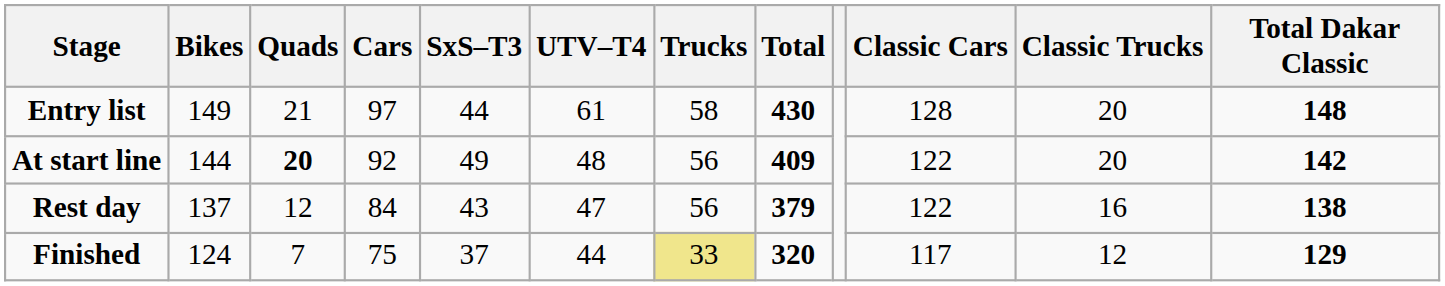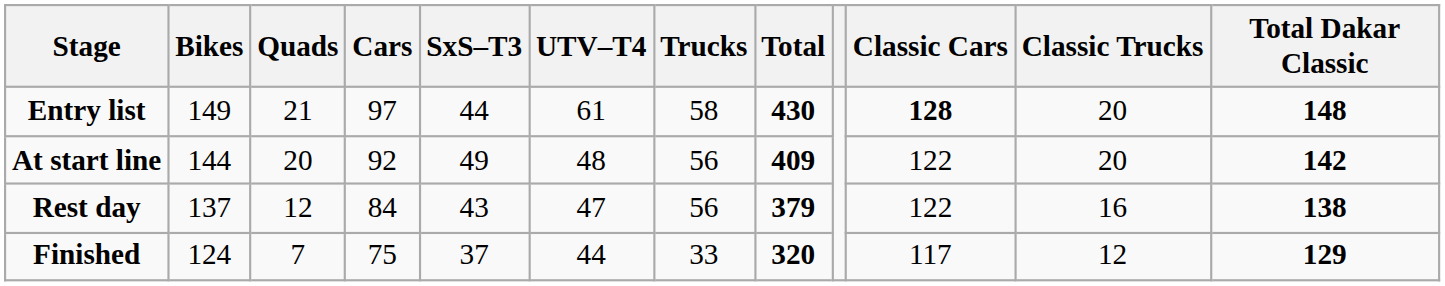(930, 110) normal -> (930, 110) bold
(298, 159) bold -> (298, 159) normal
(704, 255) khaki background -> (704, 255) no background
